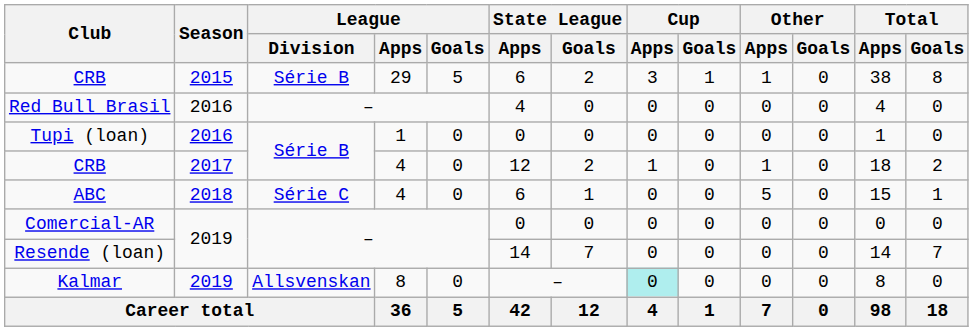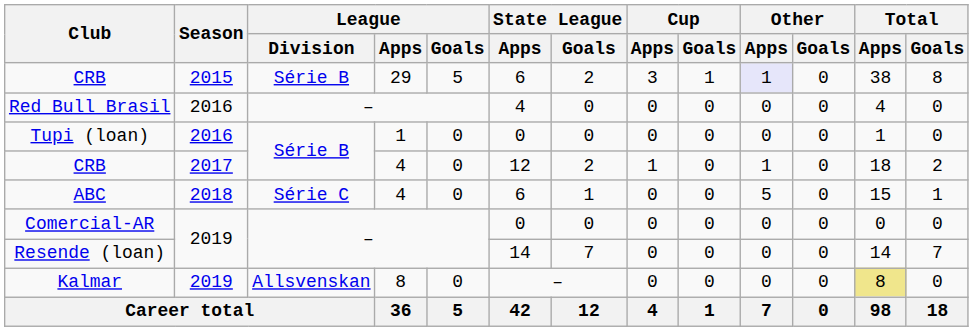(766, 78) no background -> (766, 78) lavender background
(652, 282) paleturquoise background -> (652, 282) no background
(880, 282) no background -> (880, 282) khaki background
